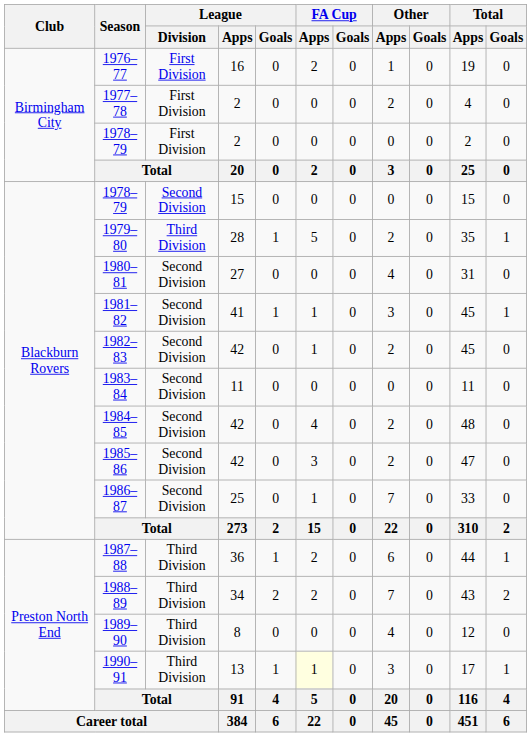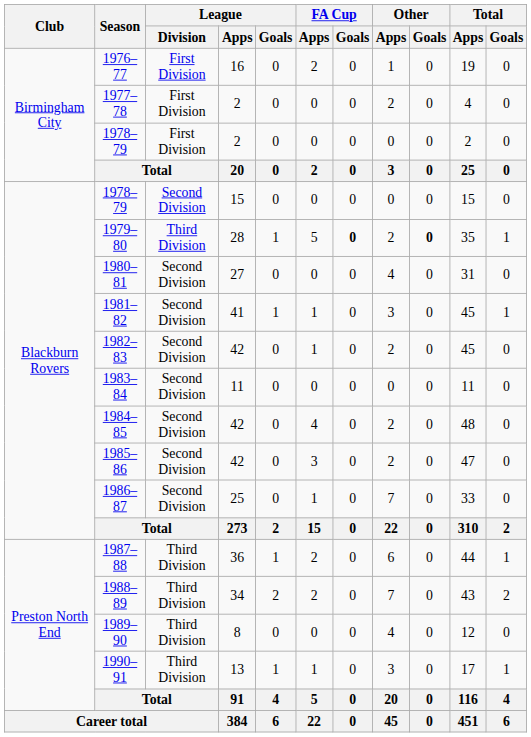(353, 237) normal -> (353, 237) bold
(430, 237) normal -> (430, 237) bold
(314, 669) lightyellow background -> (314, 669) no background
